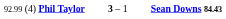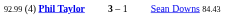(186, 8) bold -> (186, 8) normal
